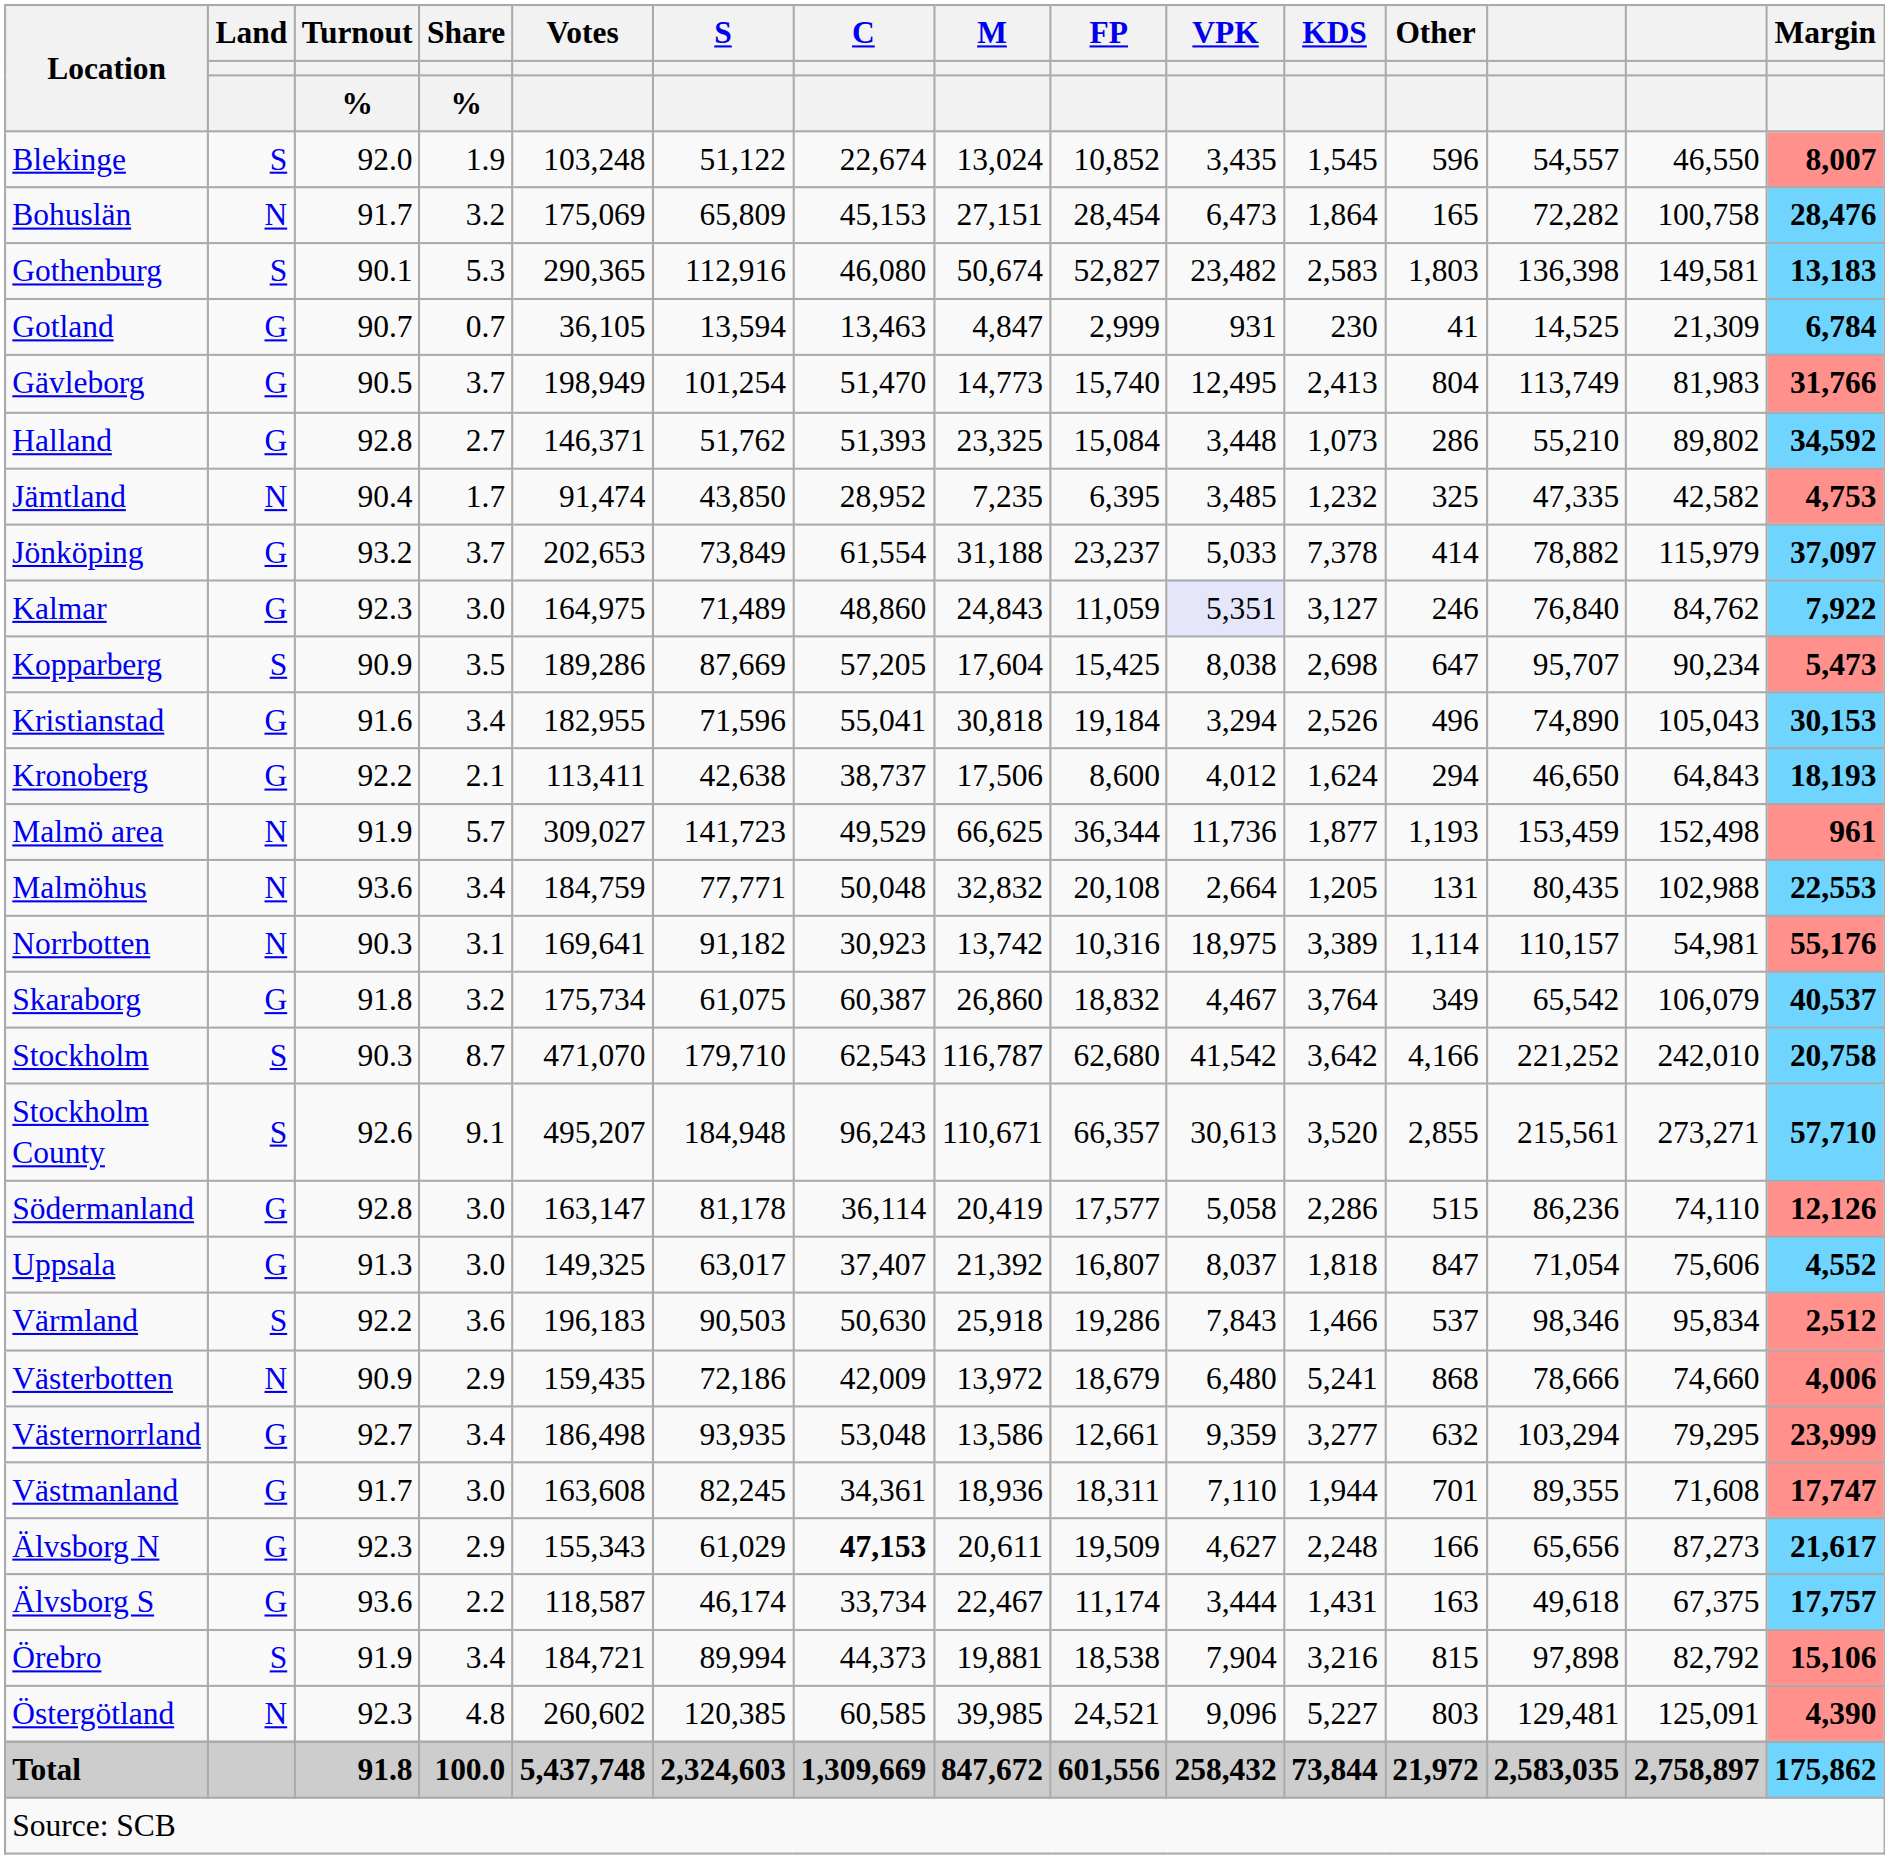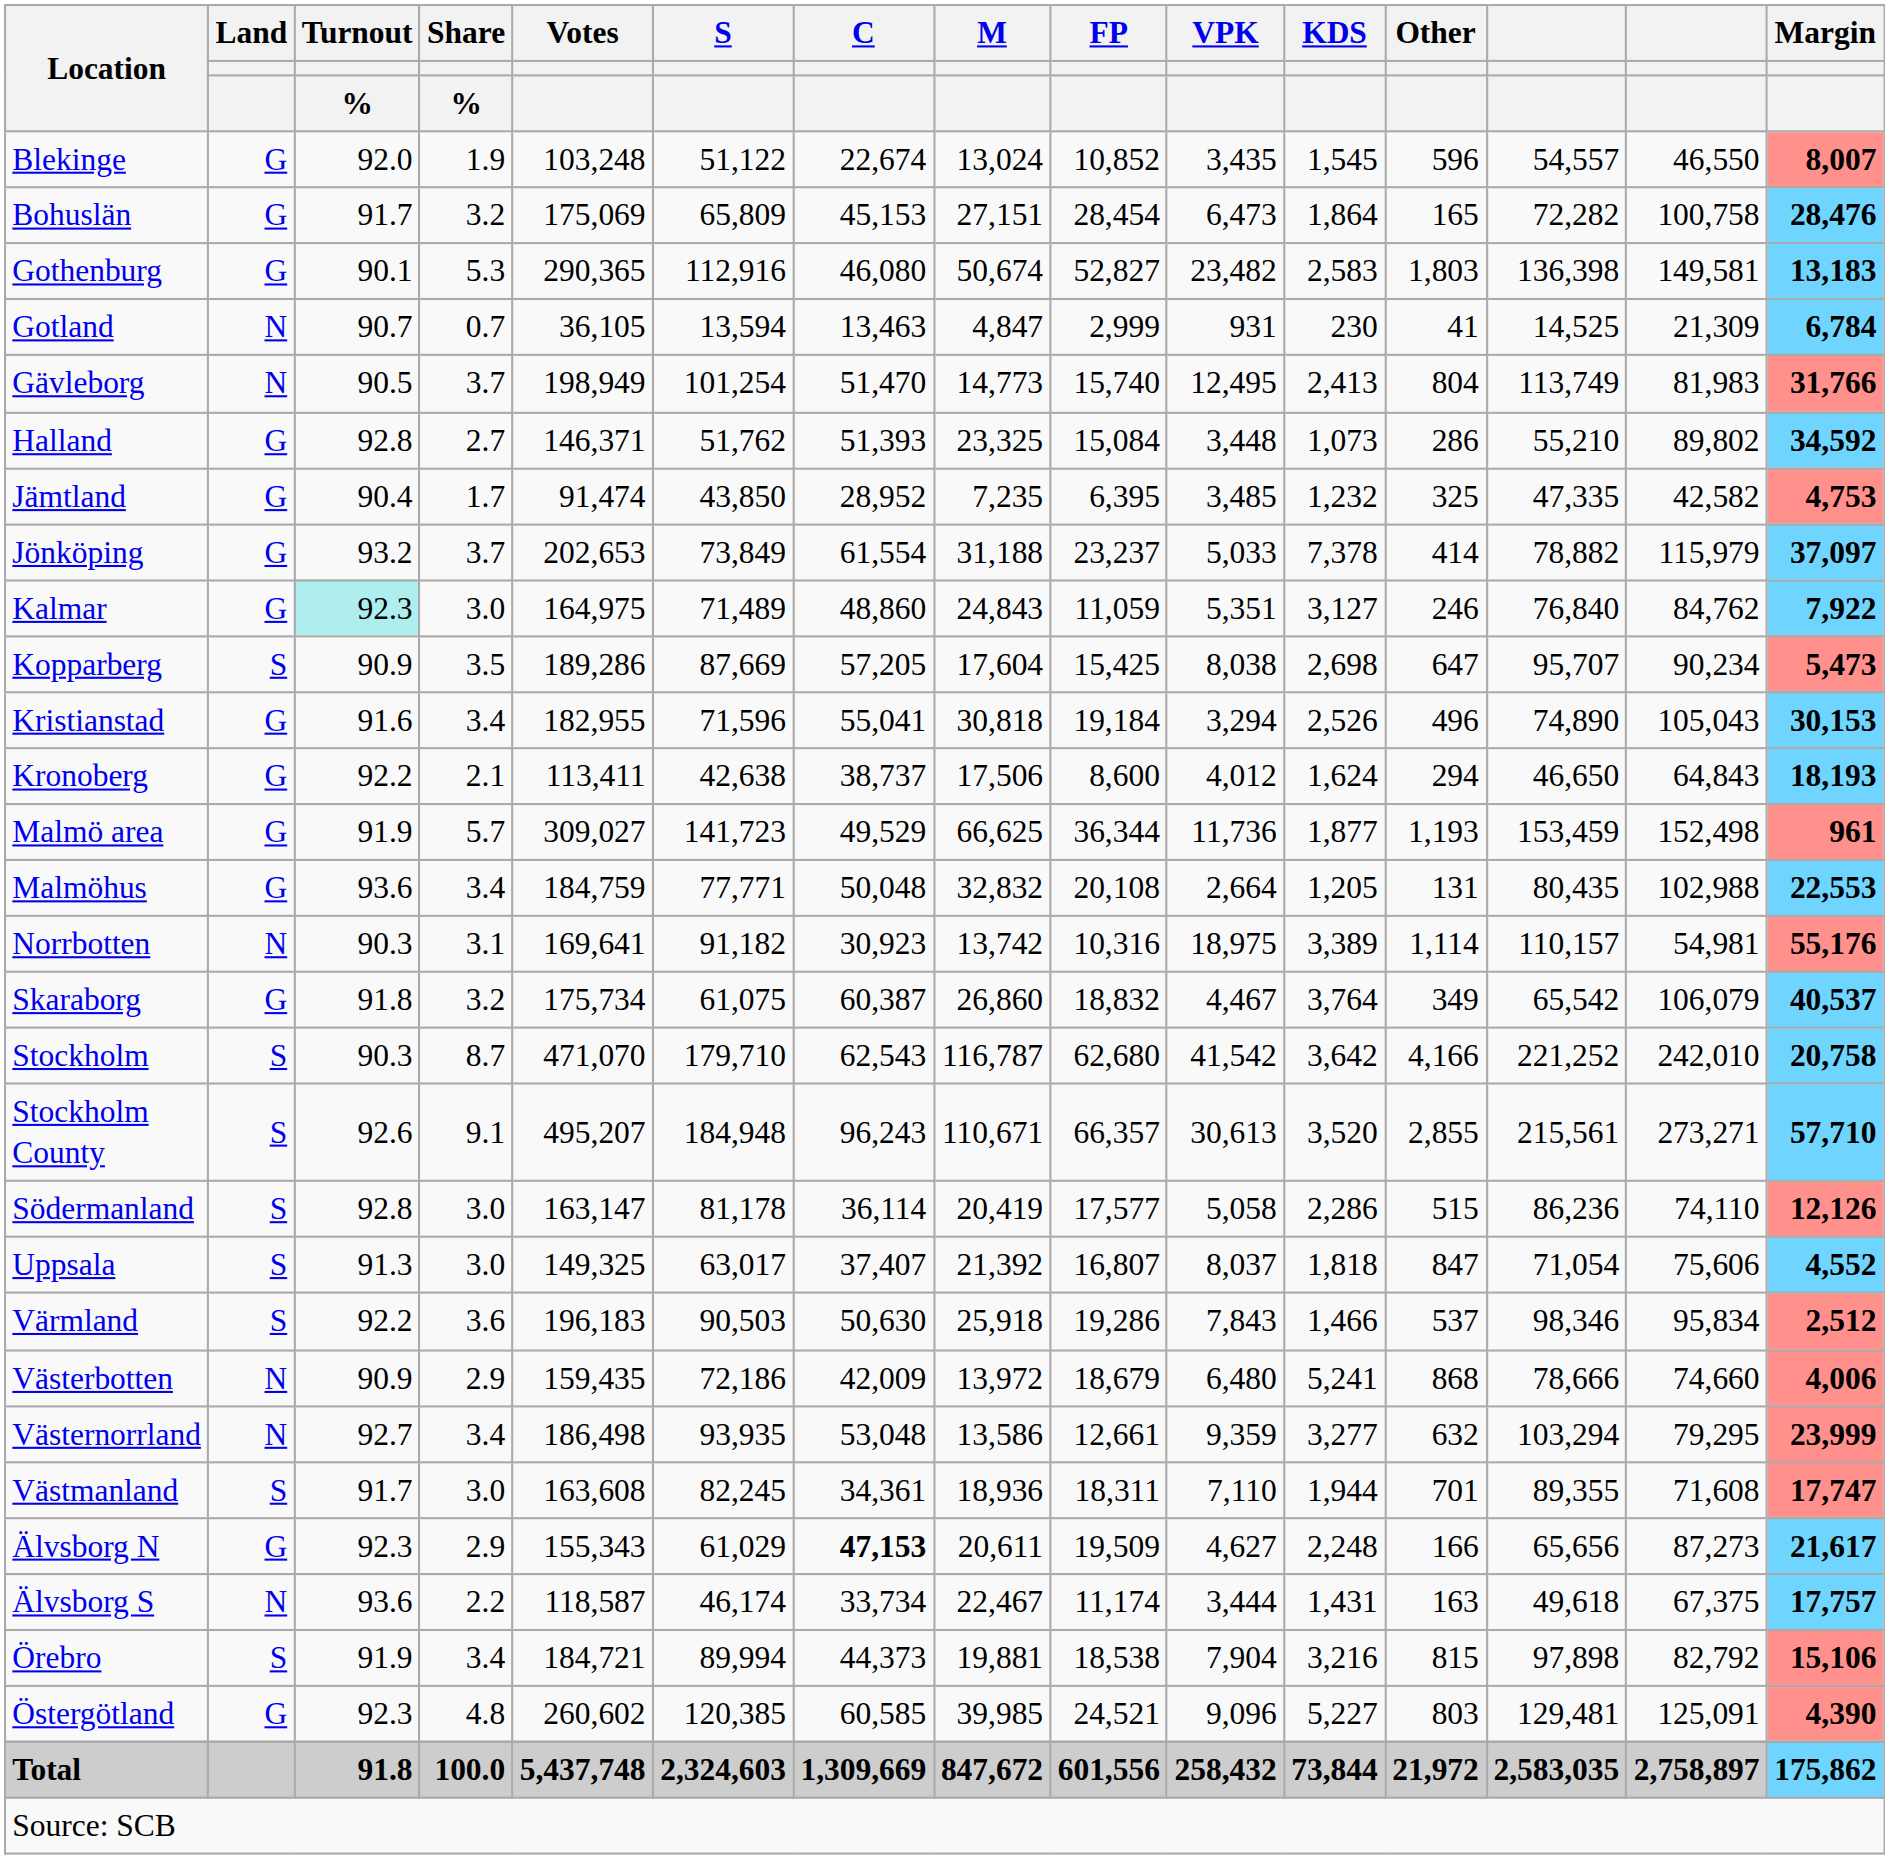(278, 159) S -> (276, 159) G
(276, 215) N -> (276, 215) G
(278, 271) S -> (276, 271) G
(276, 327) G -> (276, 327) N
(276, 383) G -> (276, 383) N
(276, 495) N -> (276, 495) G
(385, 607) no background -> (385, 607) paleturquoise background
(1241, 607) lavender background -> (1241, 607) no background
(276, 831) N -> (276, 831) G
(276, 887) N -> (276, 887) G
(276, 1209) G -> (278, 1209) S
(276, 1265) G -> (278, 1265) S
(276, 1433) G -> (276, 1433) N
(276, 1489) G -> (278, 1489) S
(276, 1601) G -> (276, 1601) N
(276, 1713) N -> (276, 1713) G
